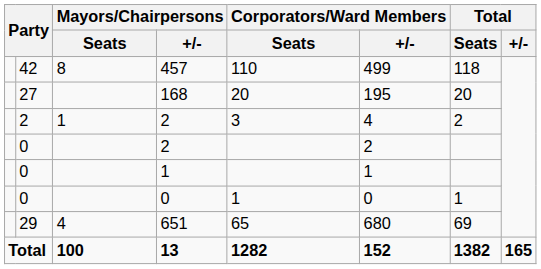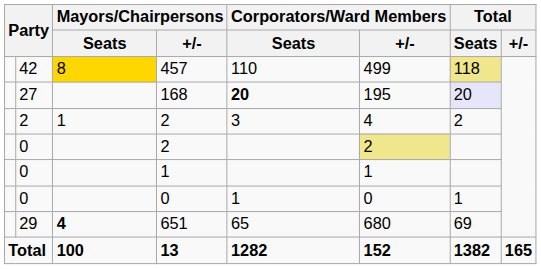(61, 69) no background -> (61, 69) gold background
(467, 69) no background -> (467, 69) khaki background
(240, 95) normal -> (240, 95) bold
(463, 95) no background -> (463, 95) lavender background
(368, 146) no background -> (368, 146) khaki background
(61, 224) normal -> (61, 224) bold
